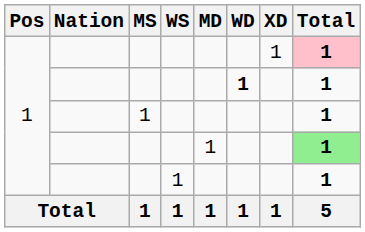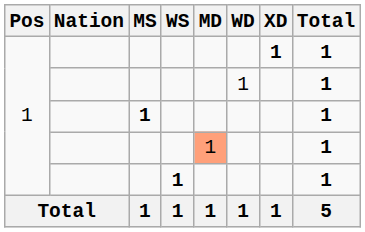(276, 52) normal -> (276, 52) bold
(326, 52) pink background -> (326, 52) no background
(243, 84) bold -> (243, 84) normal
(145, 116) normal -> (145, 116) bold
(210, 148) no background -> (210, 148) lightsalmon background
(326, 148) lightgreen background -> (326, 148) no background
(178, 180) normal -> (178, 180) bold
